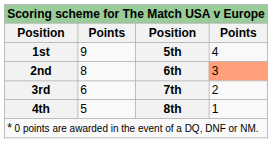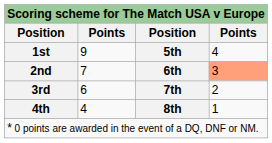(84, 71) 8 -> (84, 71) 7
(84, 109) 5 -> (84, 109) 4
